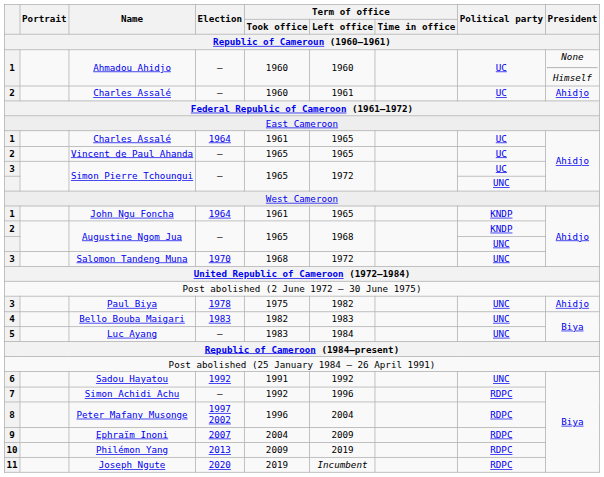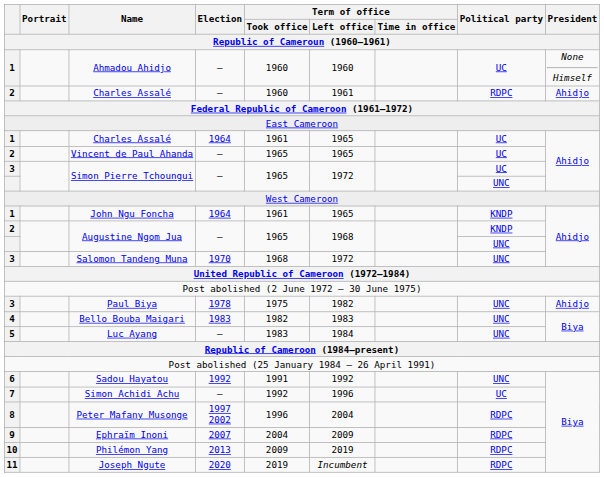(501, 93) UC -> (501, 93) RDPC
(501, 394) RDPC -> (501, 394) UC
